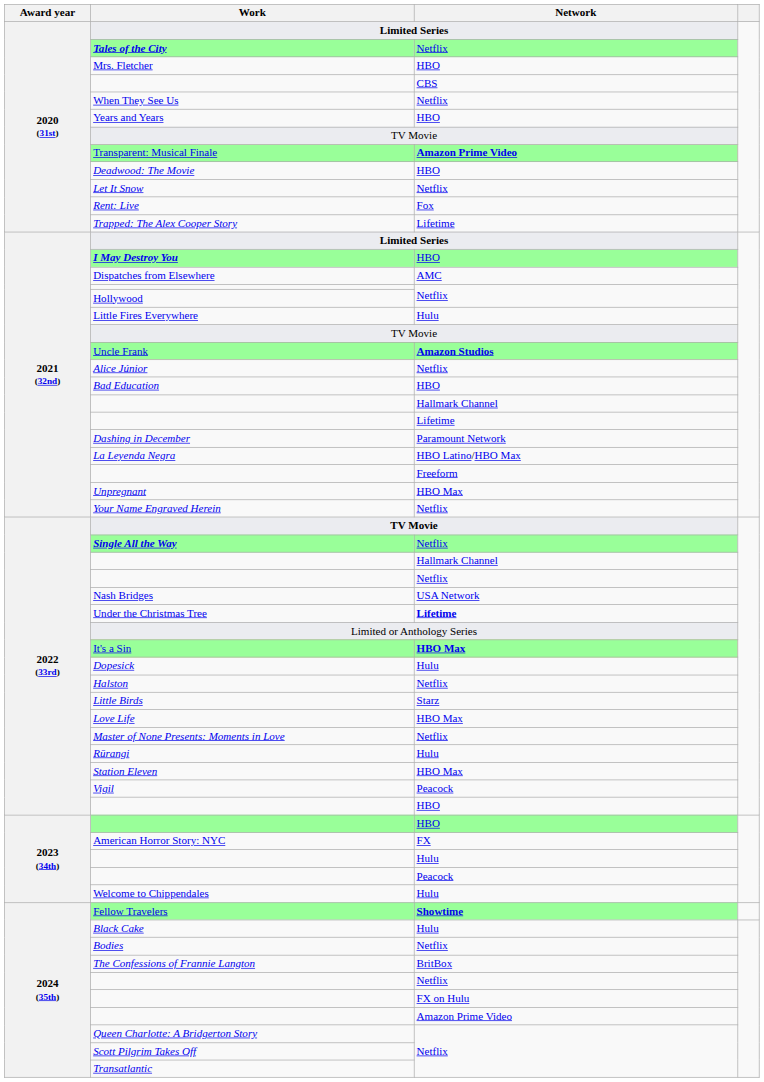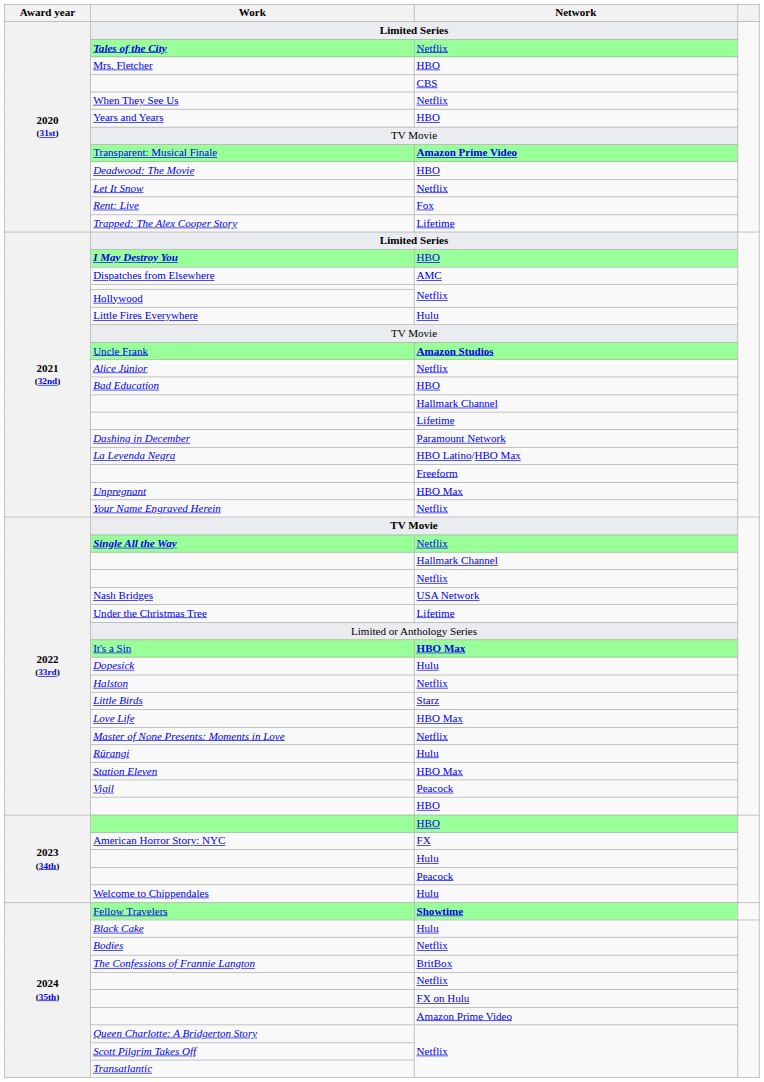(437, 613) bold -> (436, 613) normal
